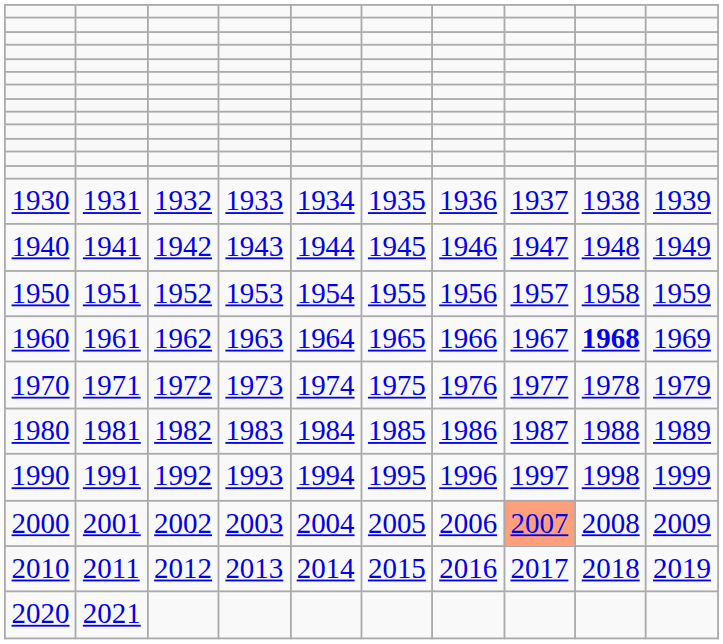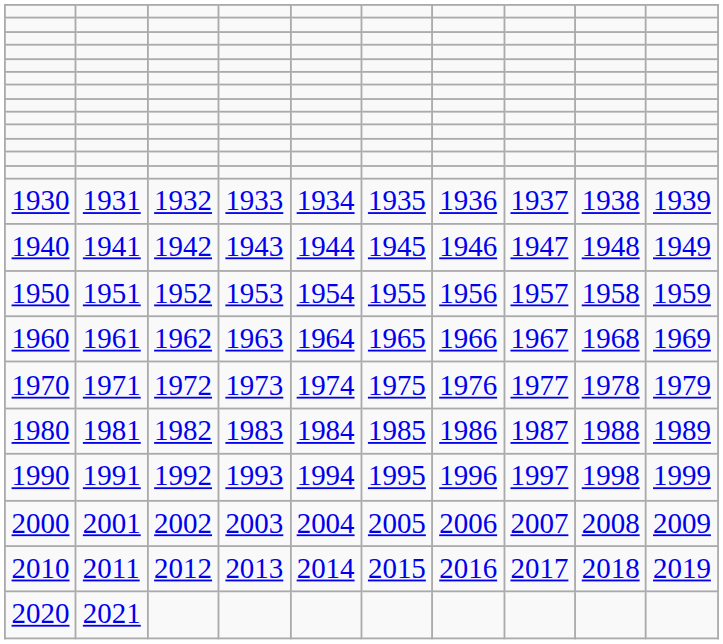(611, 338) bold -> (611, 338) normal
(539, 522) lightsalmon background -> (539, 522) no background
